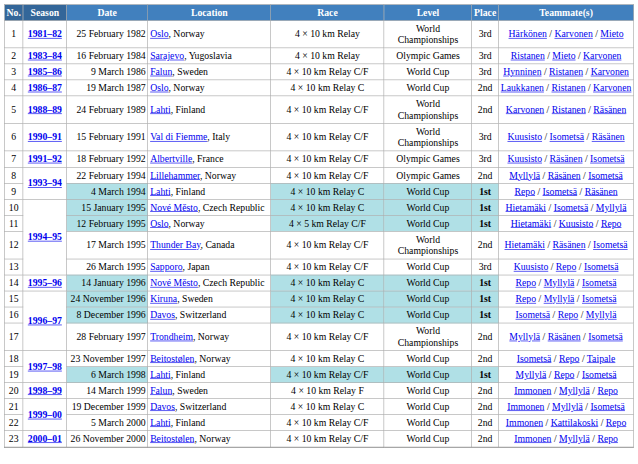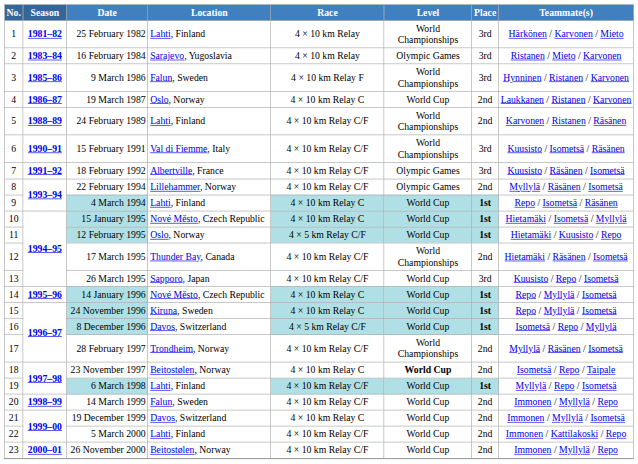(177, 34) Oslo, Norway -> (178, 34) Lahti, Finland
(327, 72) 4 × 10 km Relay C/F -> (327, 78) 4 × 10 km Relay F
(428, 72) World Cup -> (428, 78) World Championships
(327, 315) 4 × 10 km Relay C -> (327, 326) 4 × 5 km Relay C/F
(428, 359) normal -> (428, 370) bold
(327, 391) 4 × 10 km Relay F -> (327, 402) 4 × 10 km Relay C/F
